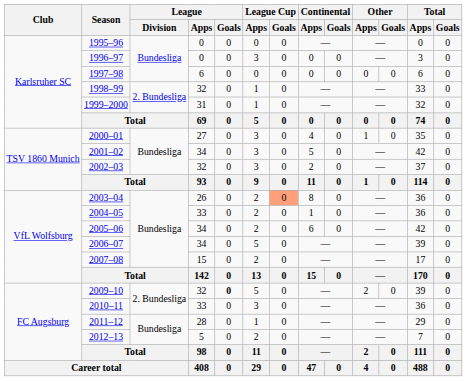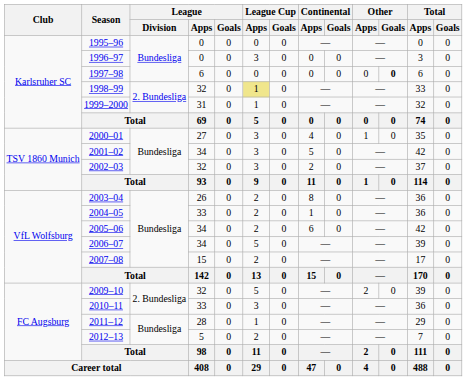(393, 74) normal -> (393, 74) bold
(256, 89) no background -> (256, 89) khaki background
(284, 197) lightsalmon background -> (284, 197) no background
(229, 290) bold -> (229, 290) normal
